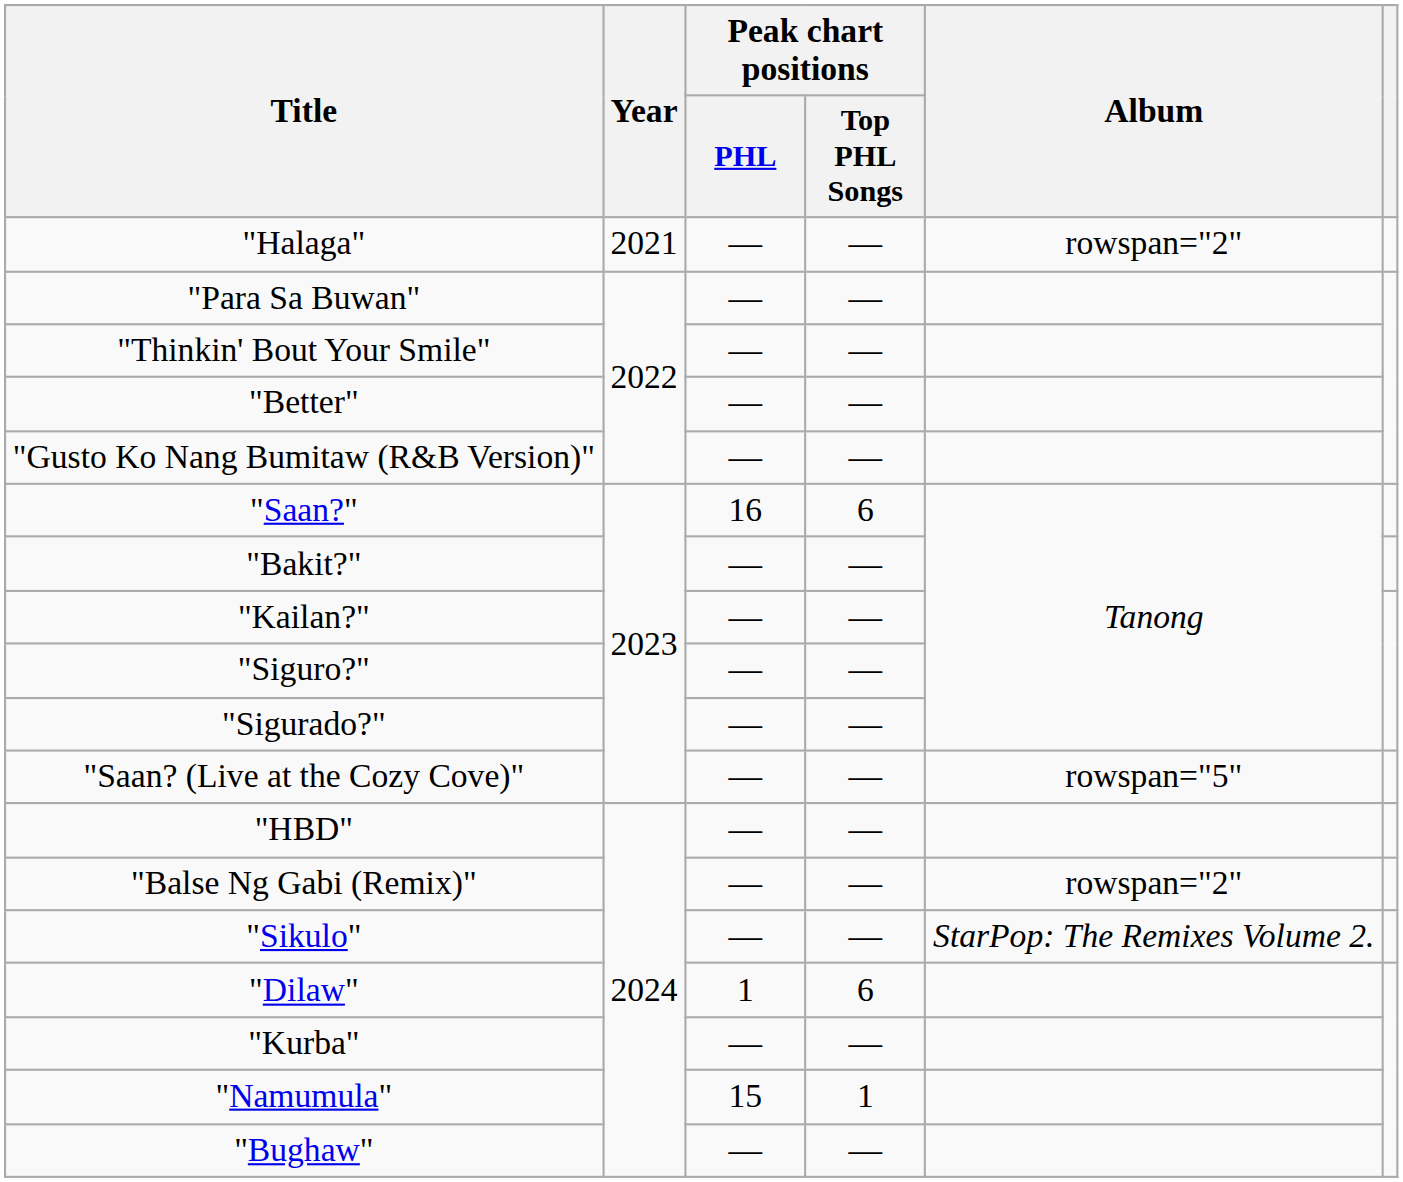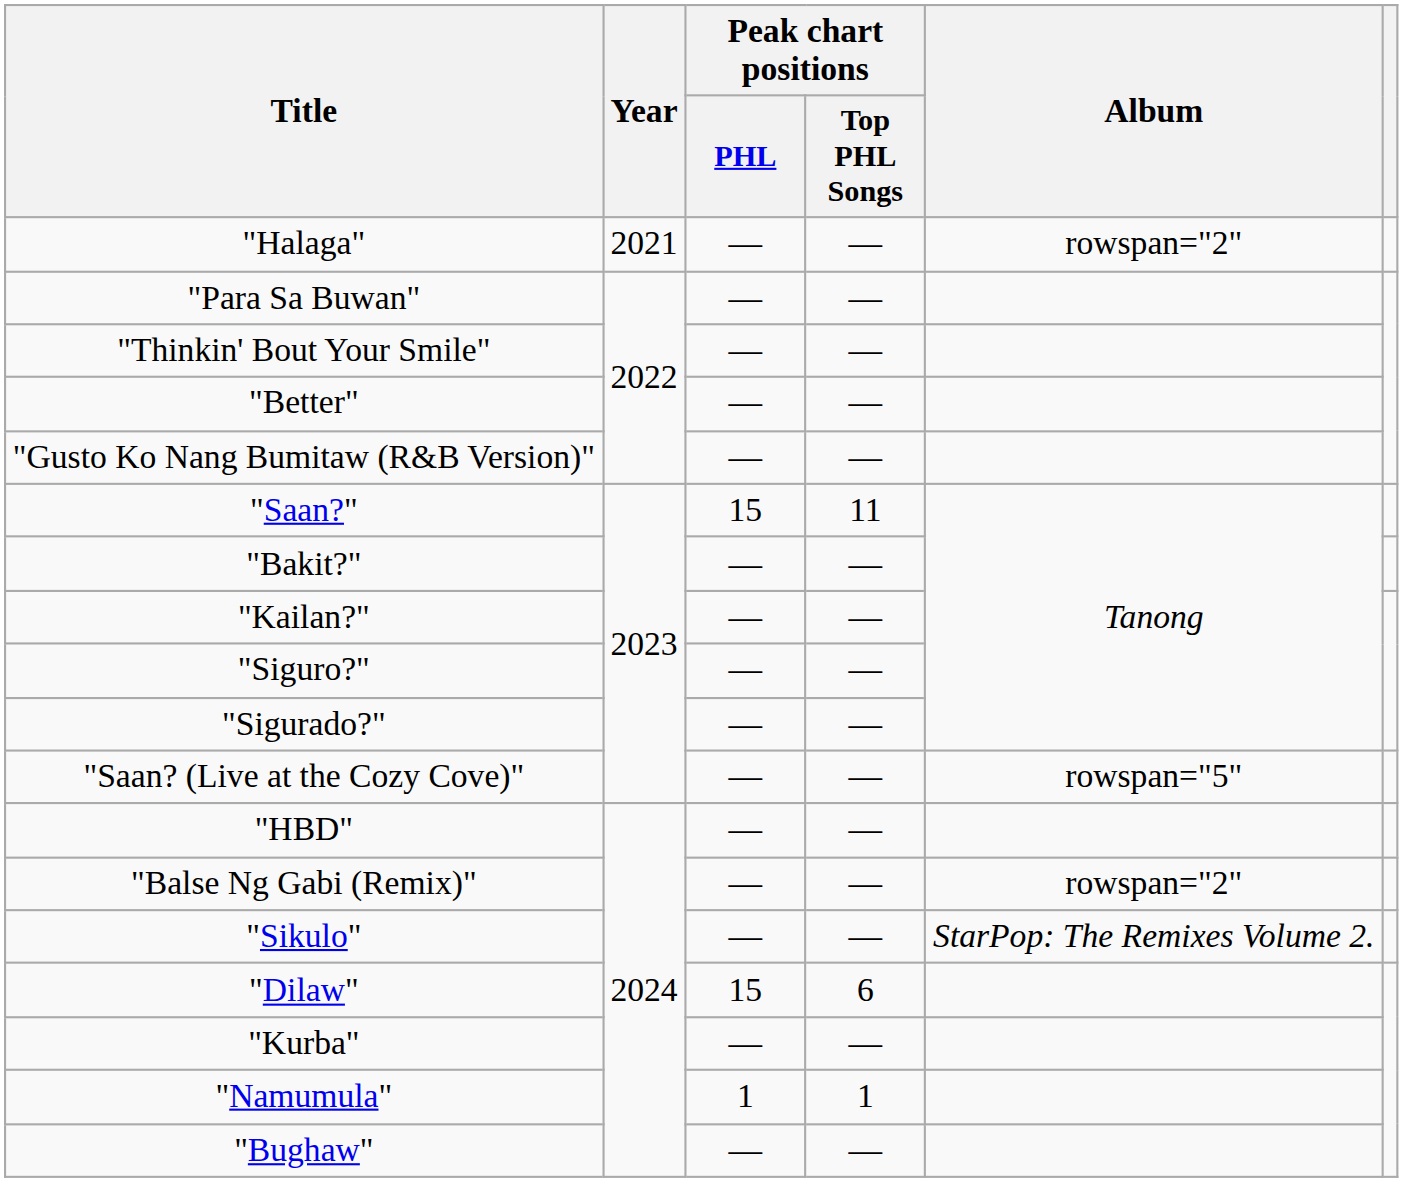(745, 509) 16 -> (745, 509) 15
(865, 509) 6 -> (865, 509) 11
(745, 989) 1 -> (745, 989) 15
(745, 1096) 15 -> (745, 1096) 1
